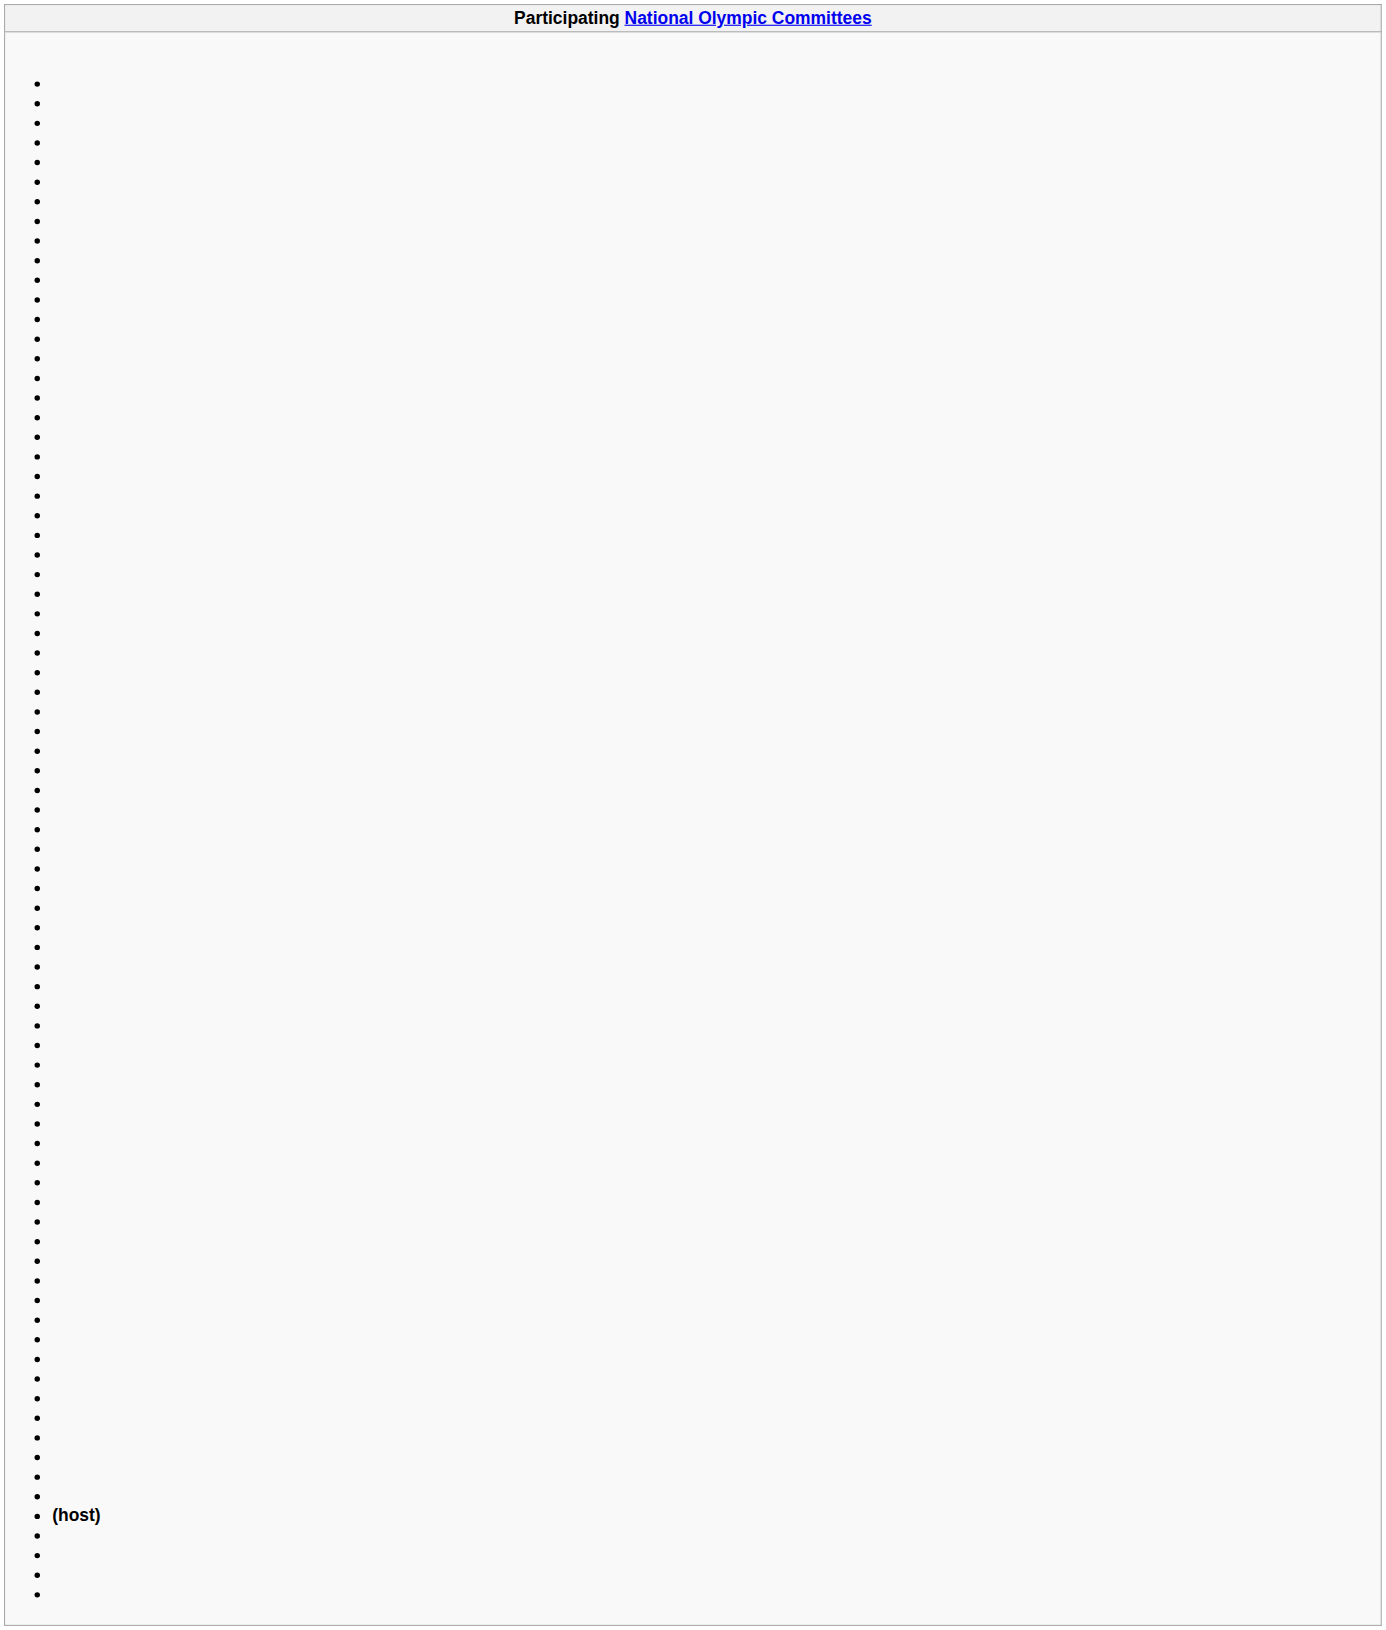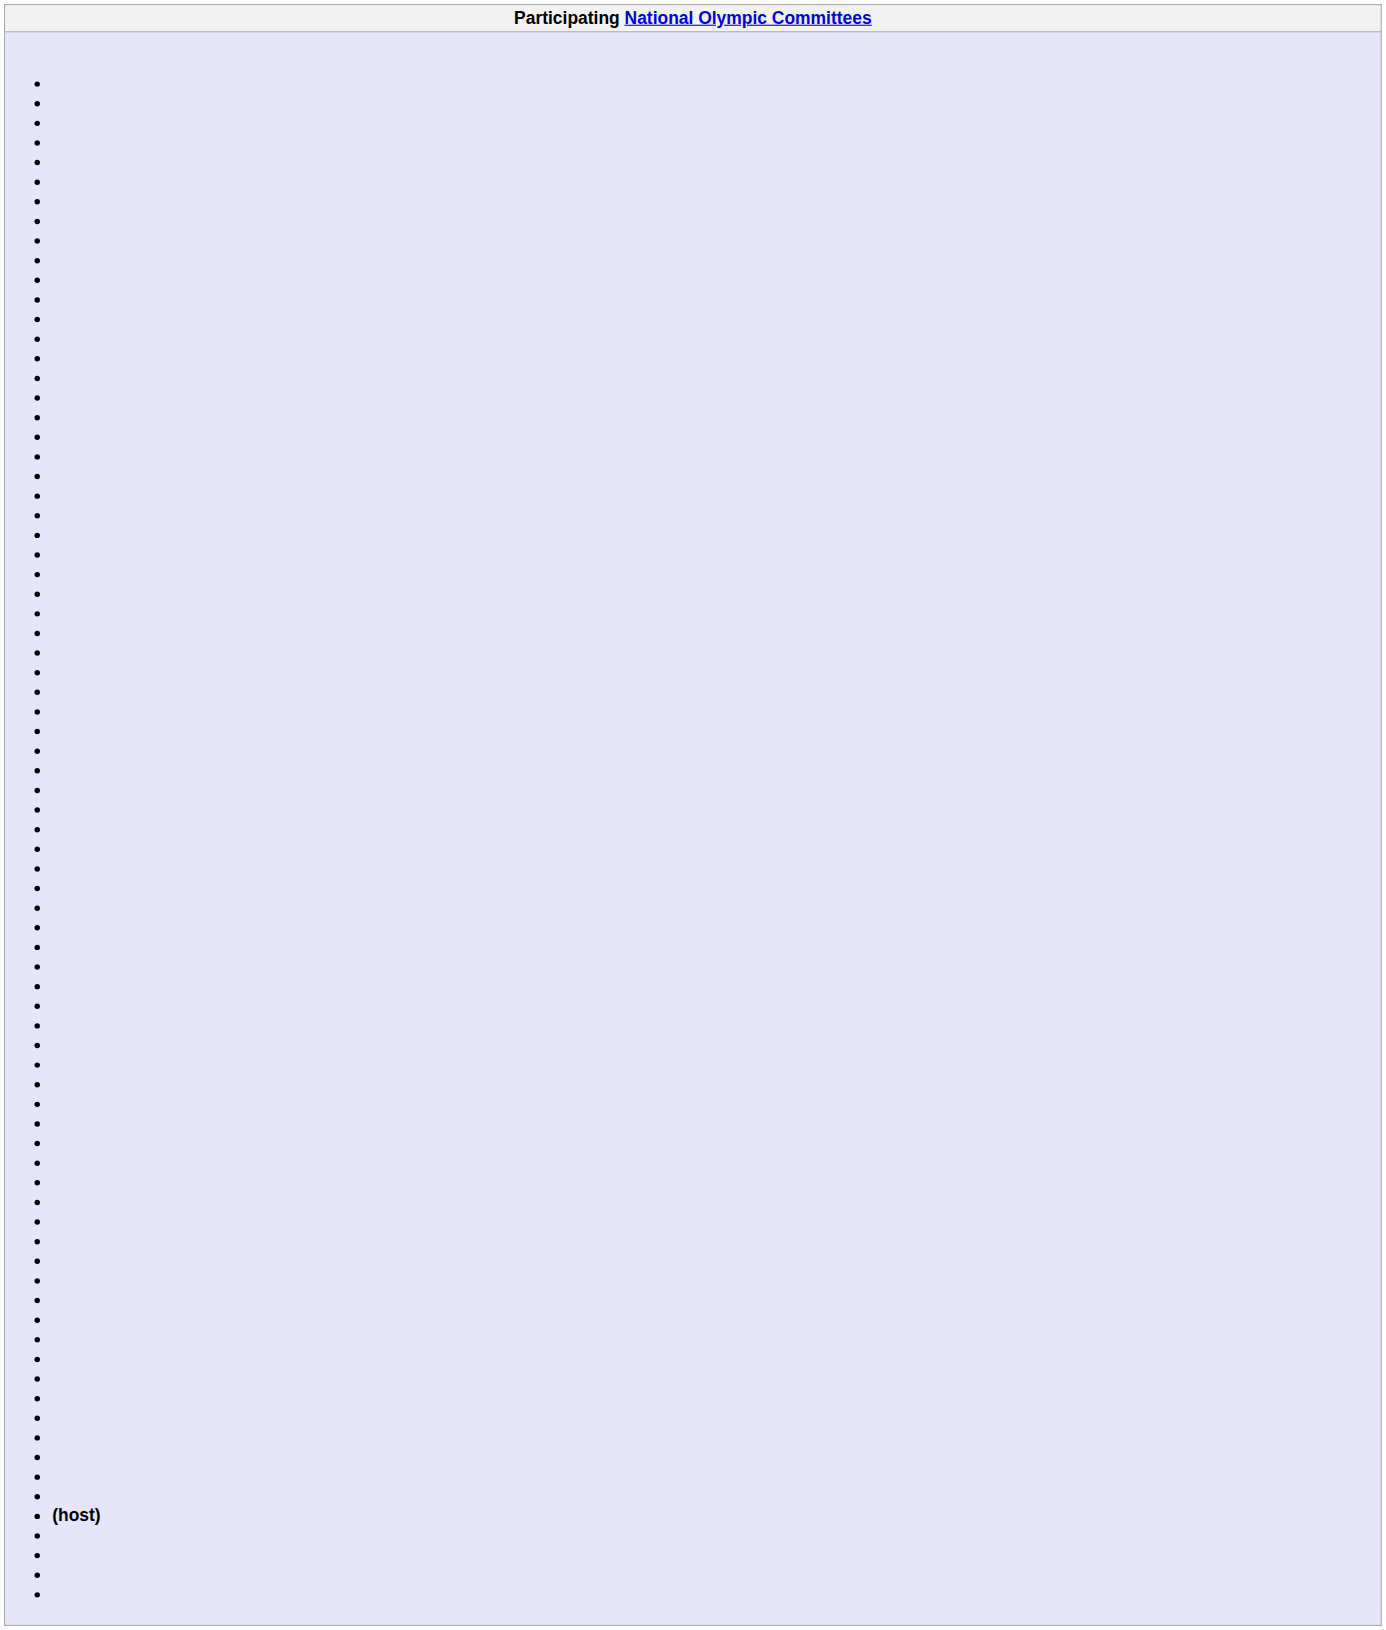(693, 838) no background -> (693, 838) lavender background
